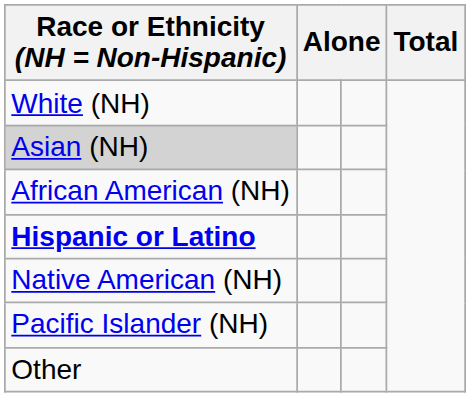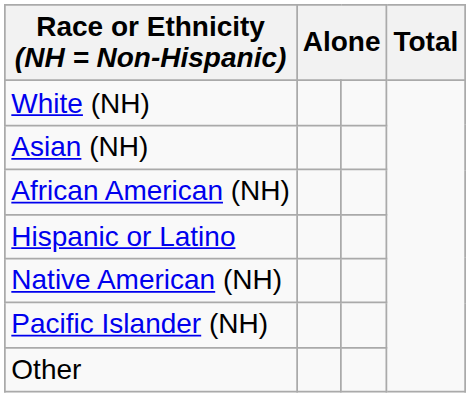(80, 147) lightgrey background -> (80, 147) no background
(133, 235) bold -> (123, 235) normal
